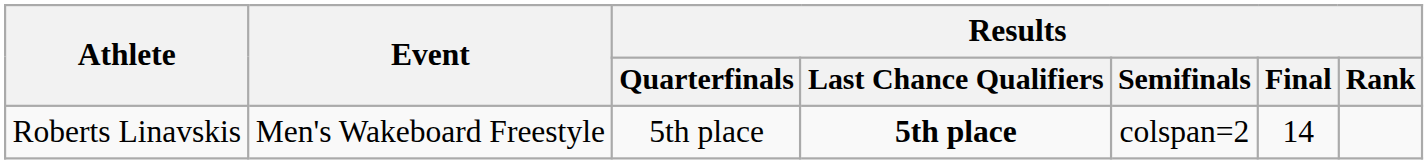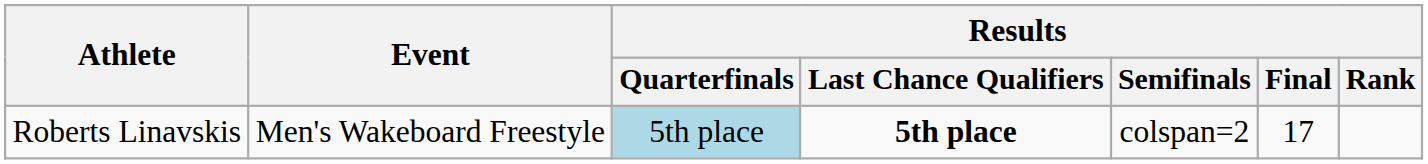(707, 132) no background -> (707, 132) lightblue background
(1298, 132) 14 -> (1298, 132) 17
